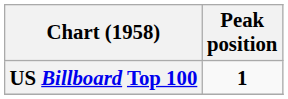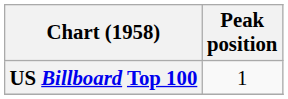(242, 77) bold -> (242, 77) normal
